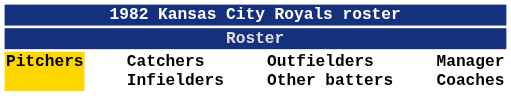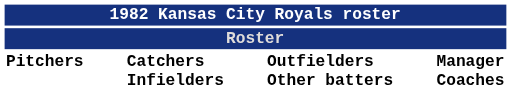(45, 62) gold background -> (45, 62) no background
